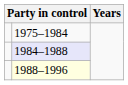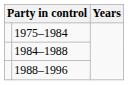(41, 51) lavender background -> (41, 51) no background
(41, 70) lightyellow background -> (41, 70) no background
